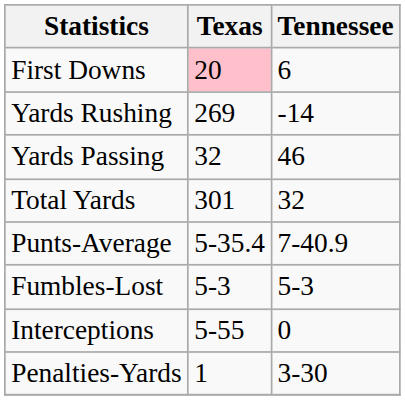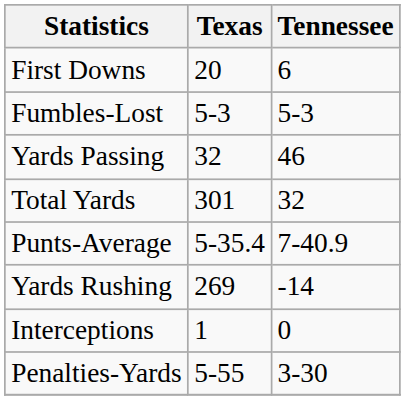(208, 69) pink background -> (208, 69) no background
rows swapped: (91, 112) <-> (87, 286)
(219, 329) 5-55 -> (201, 329) 1
(201, 373) 1 -> (219, 373) 5-55
